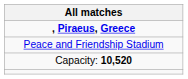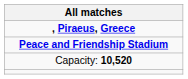(94, 45) normal -> (94, 45) bold
